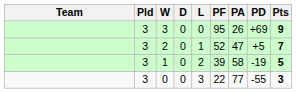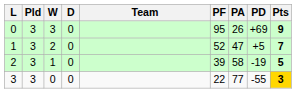columns swapped: (69, 12) <-> (201, 12)
(281, 79) no background -> (281, 79) gold background
